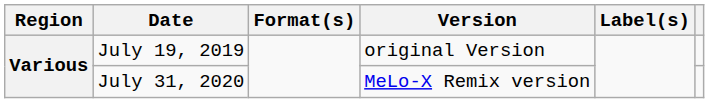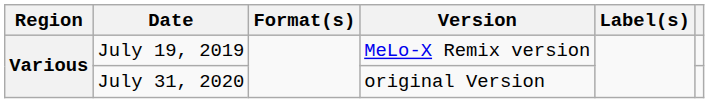(455, 51) original Version -> (477, 51) MeLo-X Remix version
(477, 82) MeLo-X Remix version -> (455, 82) original Version
